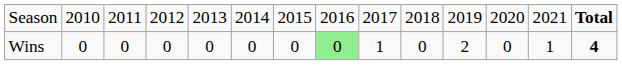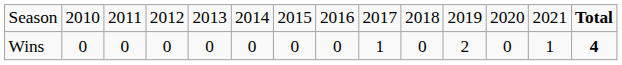(337, 45) lightgreen background -> (337, 45) no background
